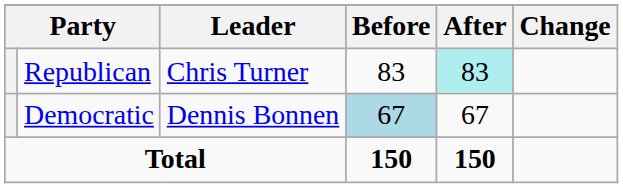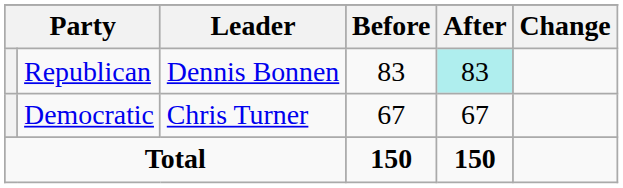(238, 70) Chris Turner -> (253, 70) Dennis Bonnen
(253, 114) Dennis Bonnen -> (238, 114) Chris Turner
(391, 114) lightblue background -> (391, 114) no background
